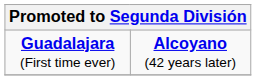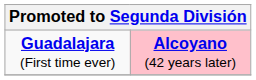(190, 52) no background -> (190, 52) pink background
